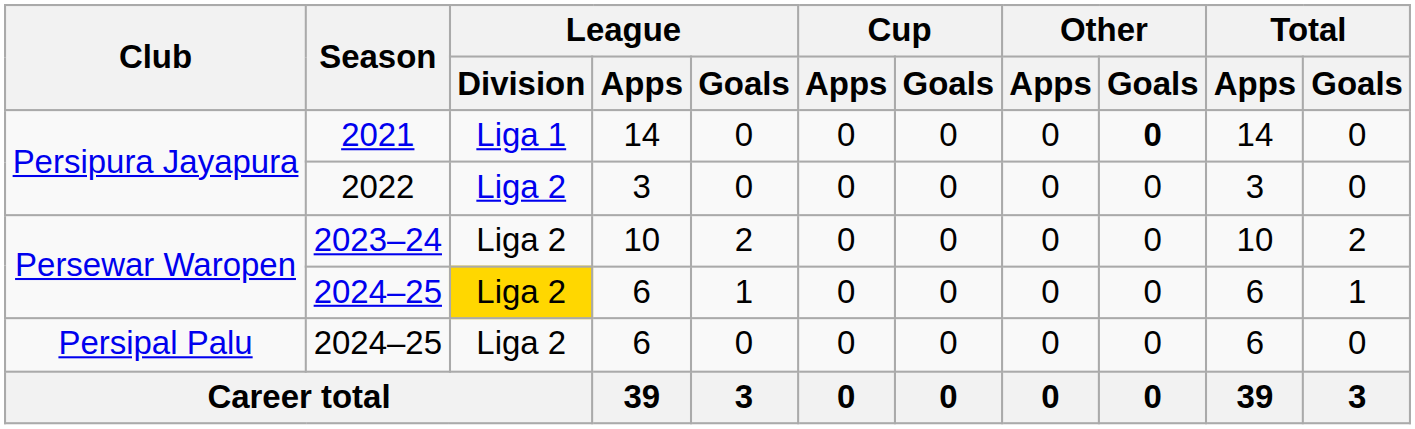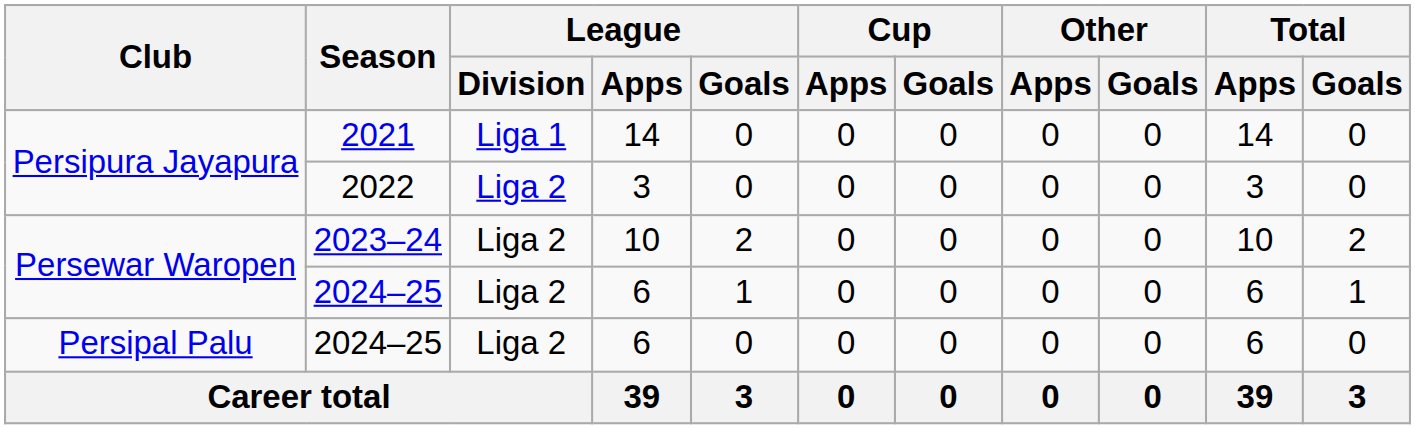(1153, 135) bold -> (1153, 135) normal
(521, 291) gold background -> (521, 291) no background
